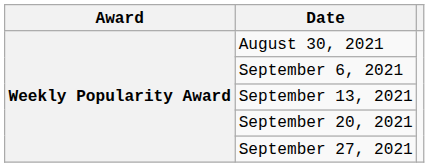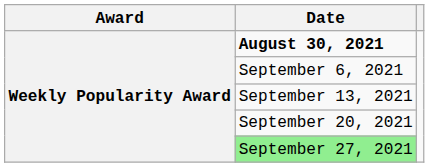(311, 44) normal -> (311, 44) bold
(326, 149) no background -> (326, 149) lightgreen background
